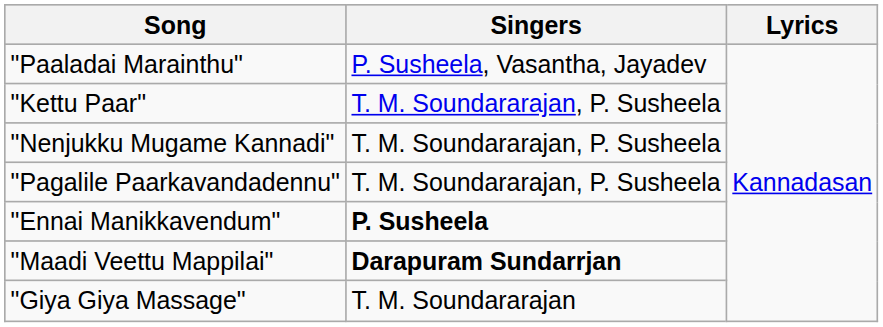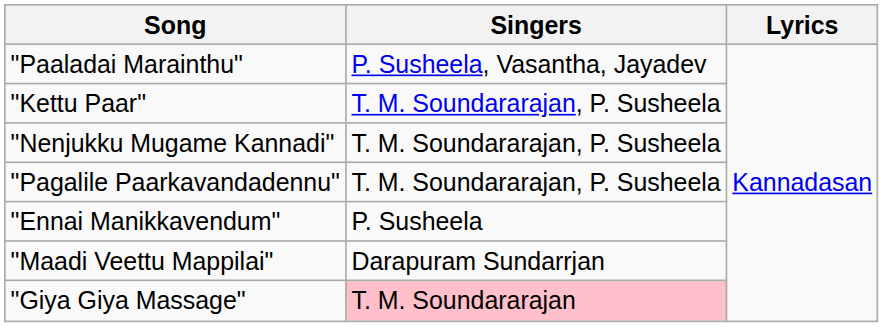(420, 222) bold -> (417, 222) normal
(486, 262) bold -> (478, 262) normal
(464, 301) no background -> (464, 301) pink background
